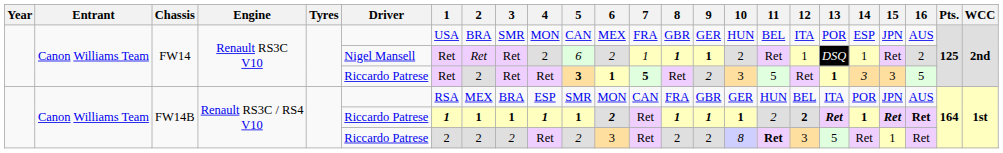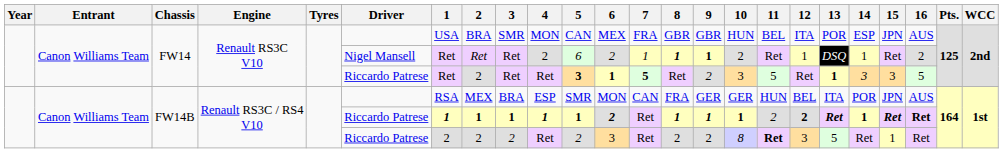(709, 35) GER -> (709, 35) GBR
(709, 97) GBR -> (709, 97) GER
